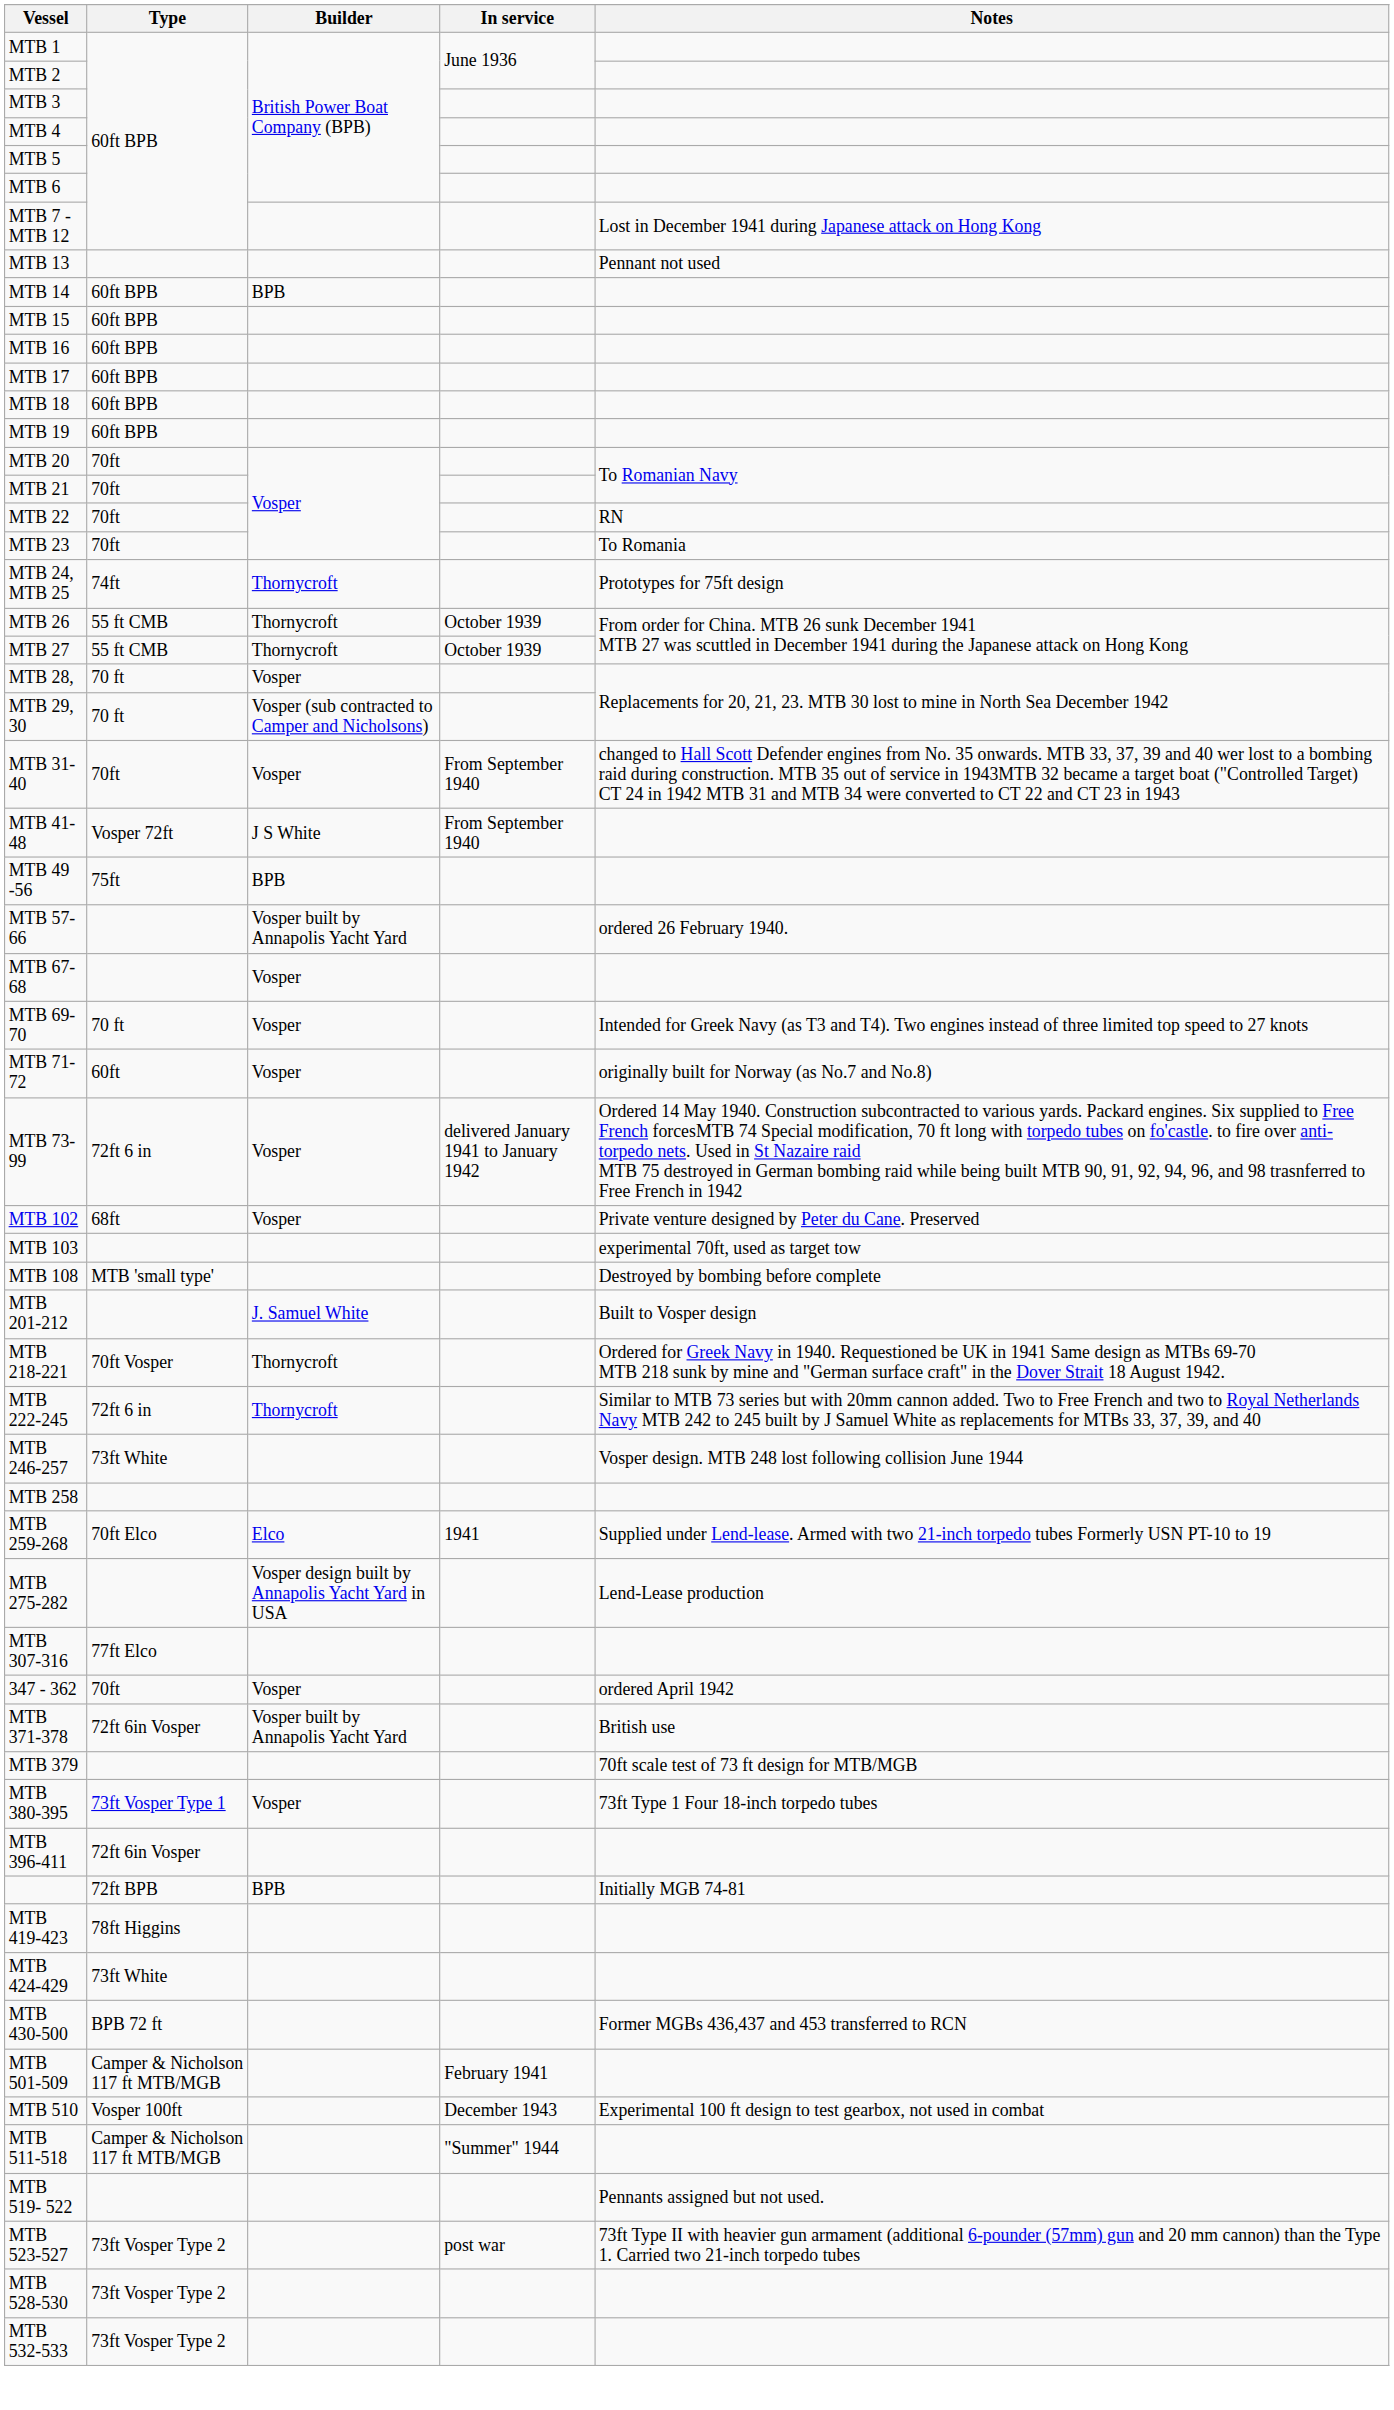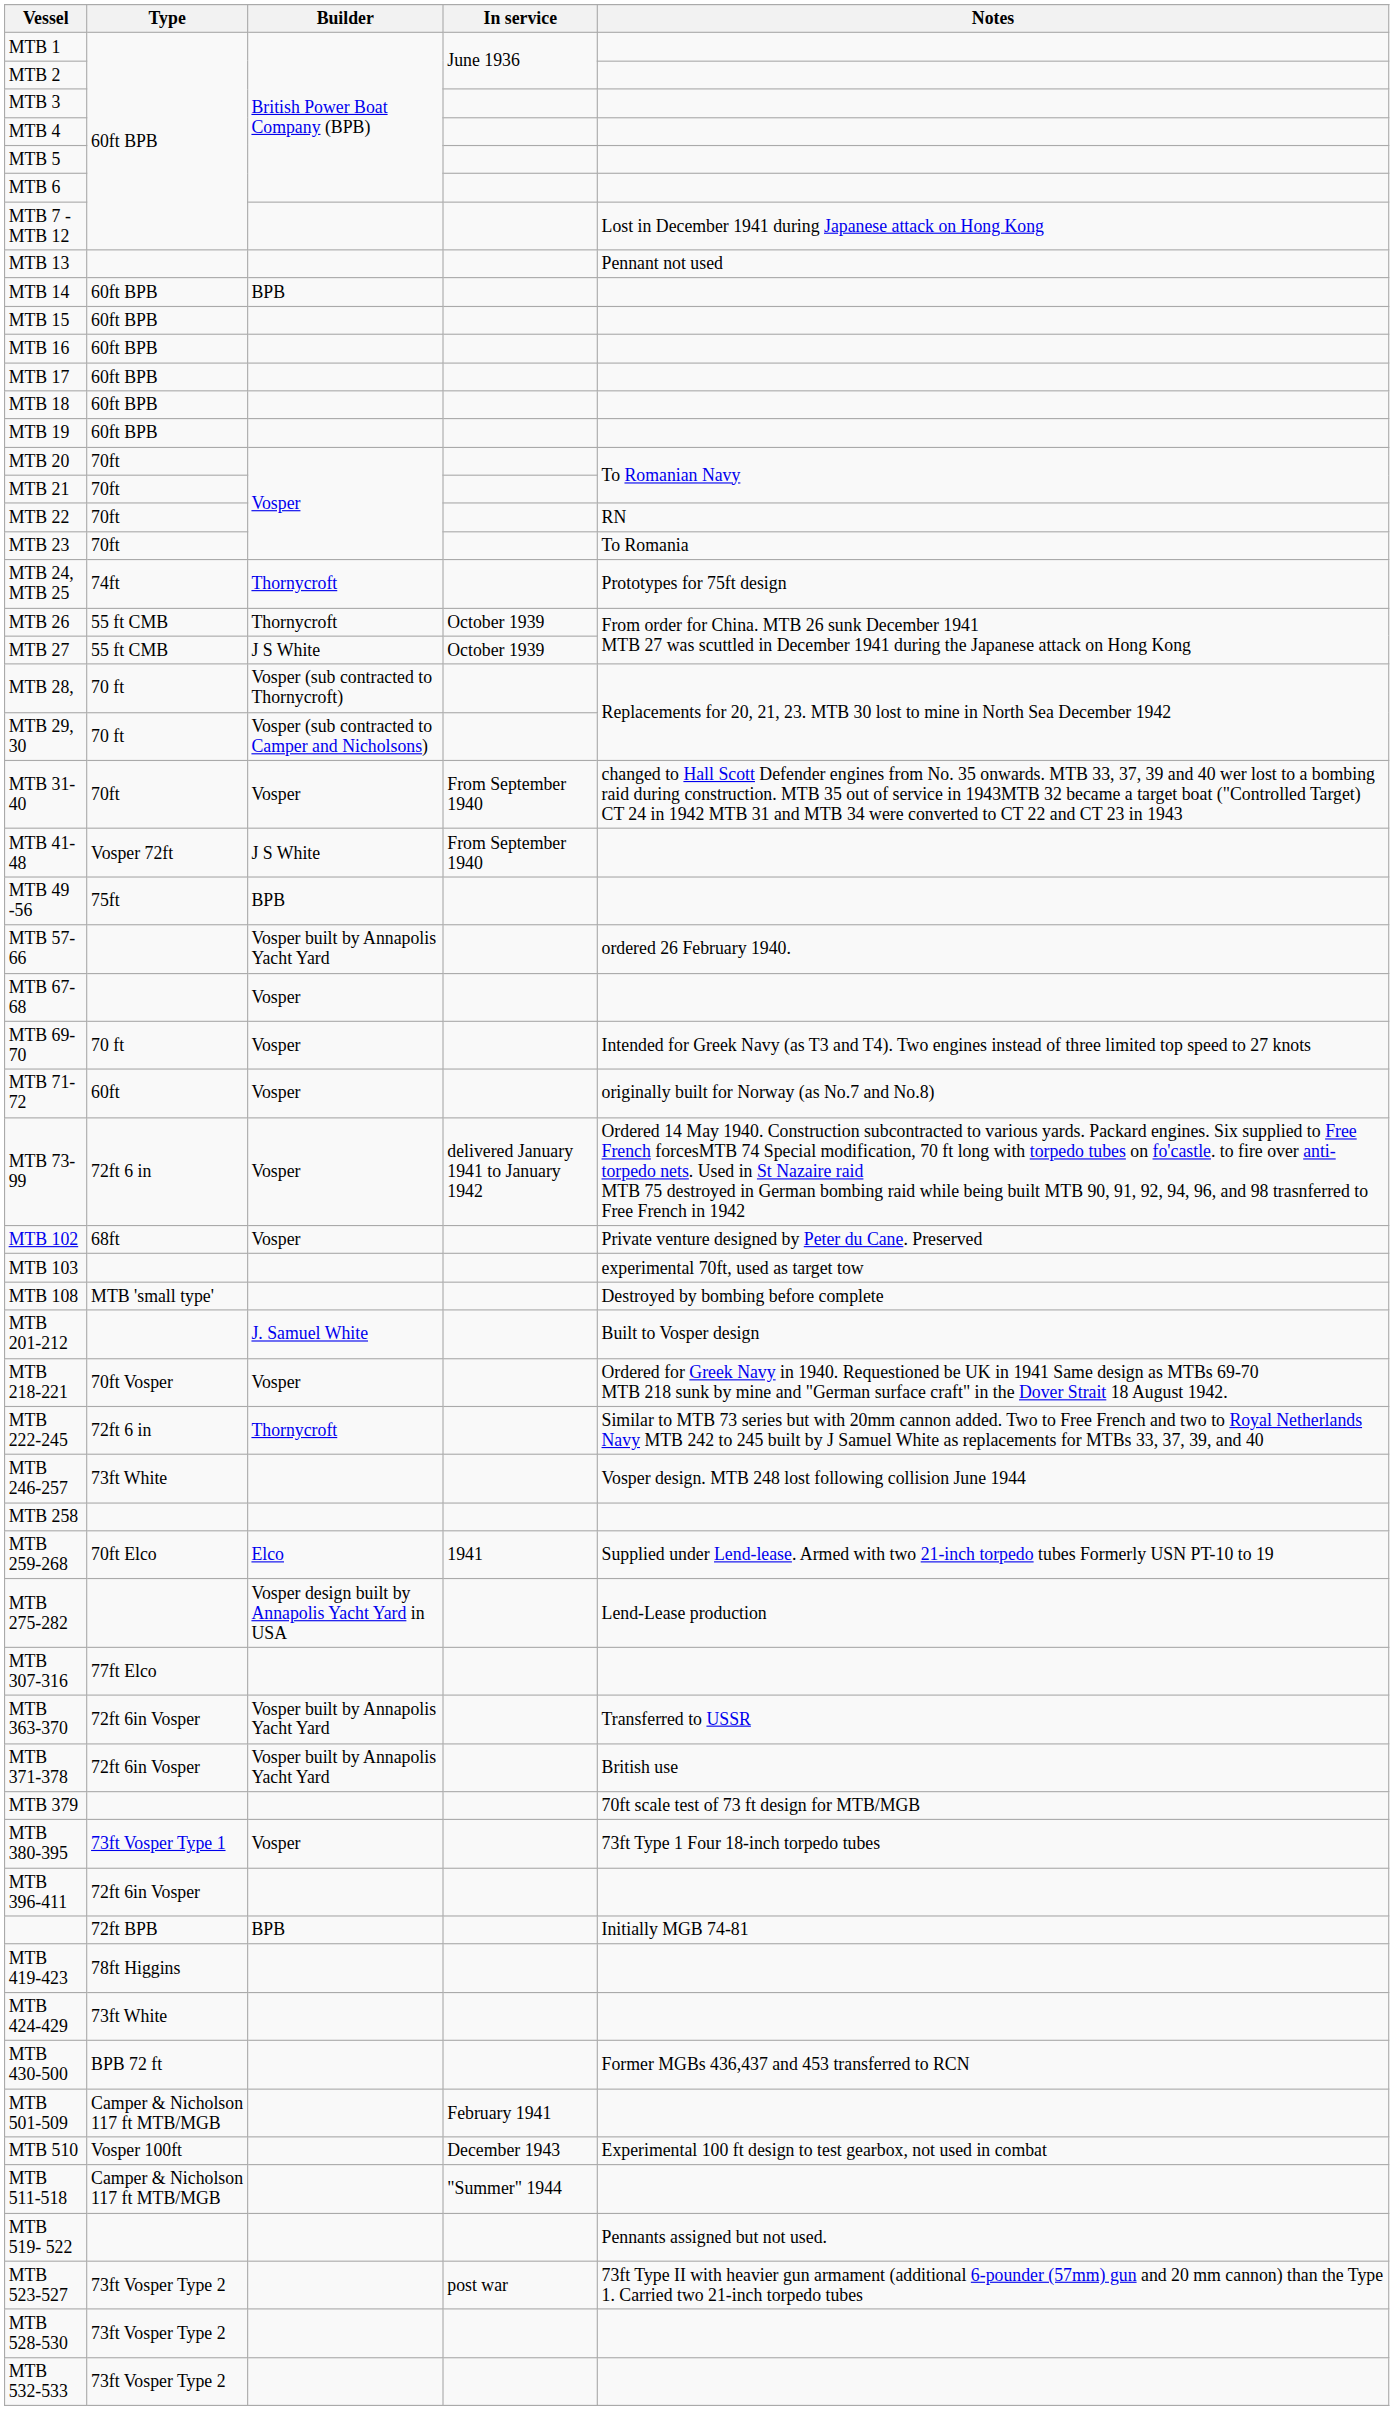(295, 650) Thornycroft -> (286, 650) J S White
(276, 678) Vosper -> (342, 688) Vosper (sub contracted to Thornycroft)
(295, 1362) Thornycroft -> (276, 1382) Vosper
- row: (43, 1689)
+ row: (38, 1719)
